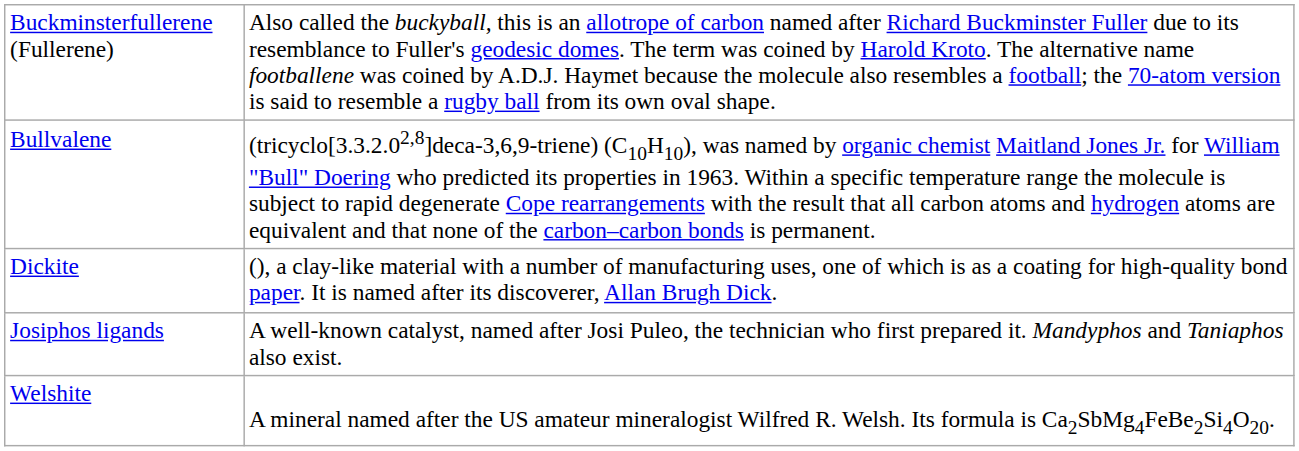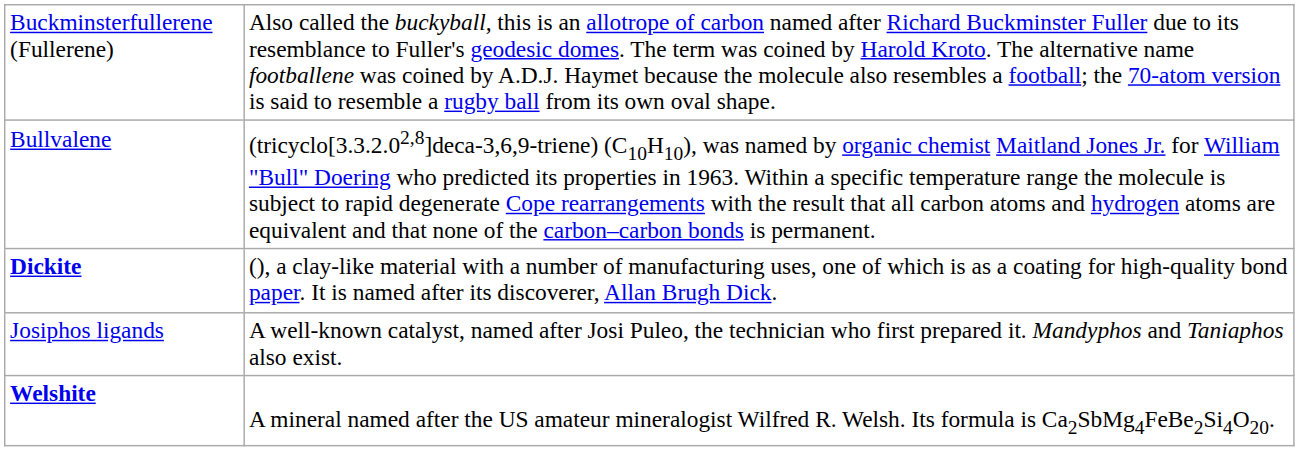(44, 267) normal -> (46, 267) bold
(51, 393) normal -> (53, 393) bold
